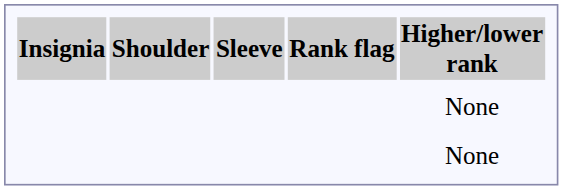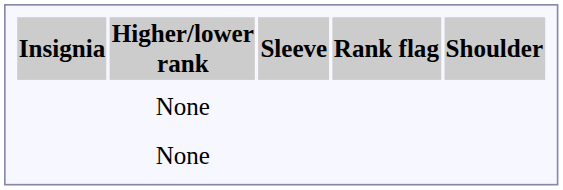columns swapped: (161, 48) <-> (472, 48)
